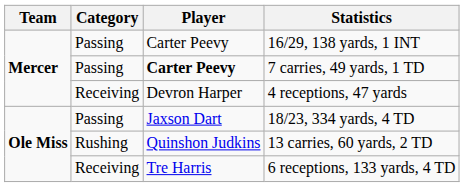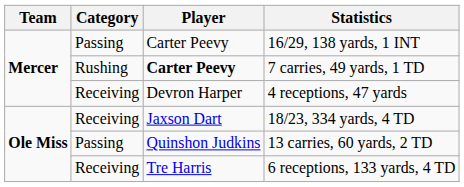(99, 68) Passing -> (101, 68) Rushing
(99, 118) Passing -> (107, 118) Receiving
(101, 143) Rushing -> (99, 143) Passing
